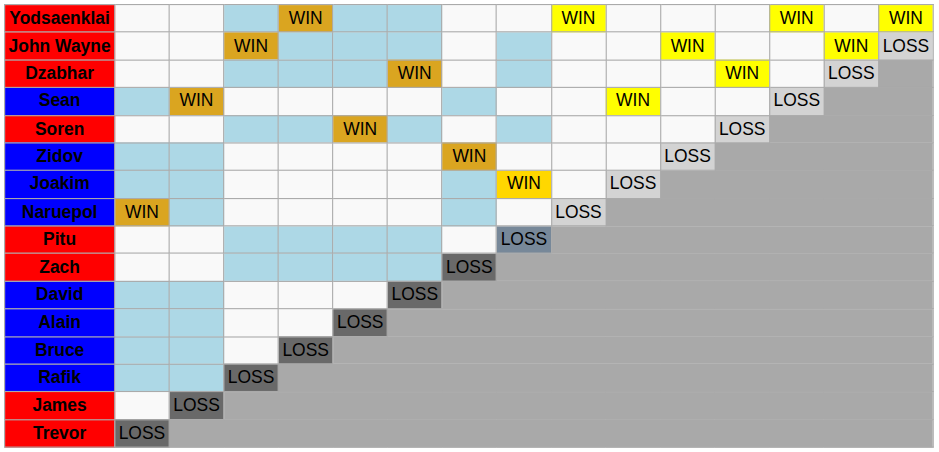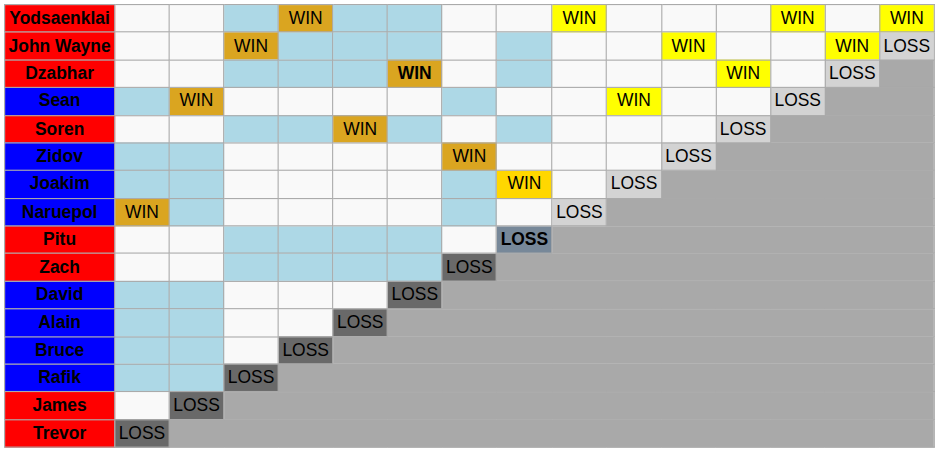(415, 73) normal -> (415, 73) bold
(524, 239) normal -> (524, 239) bold
